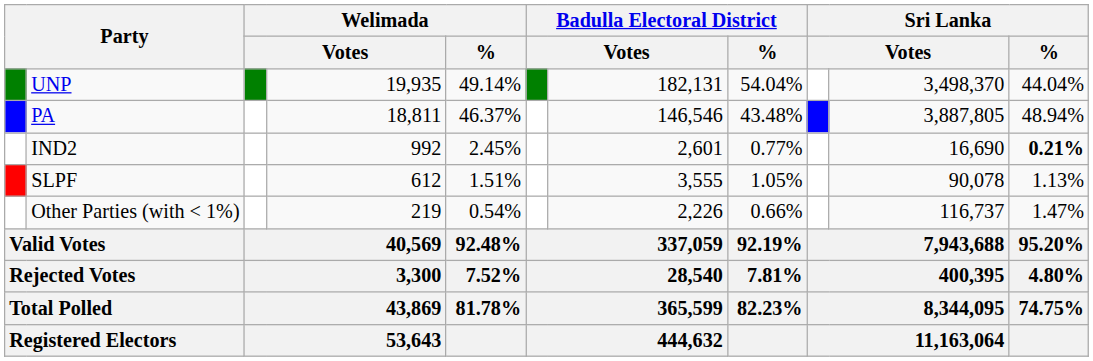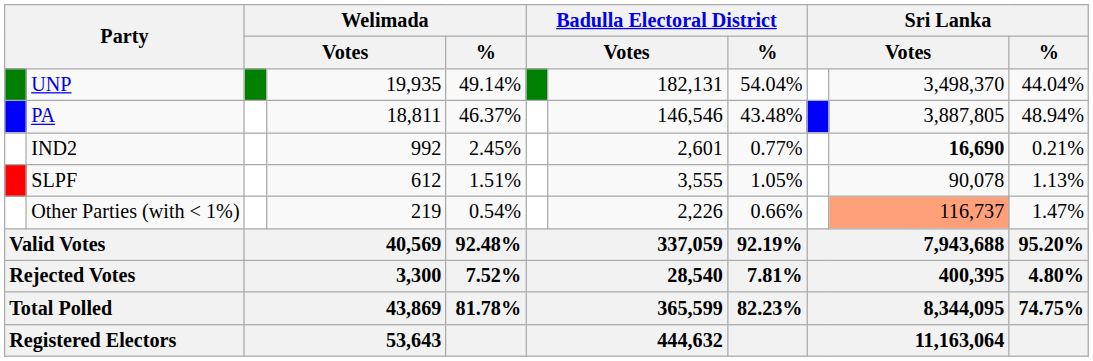(977, 148) normal -> (977, 148) bold
(1056, 148) bold -> (1058, 148) normal
(972, 212) no background -> (972, 212) lightsalmon background
